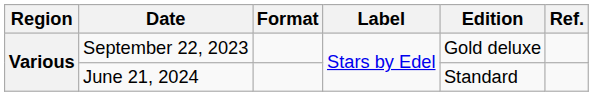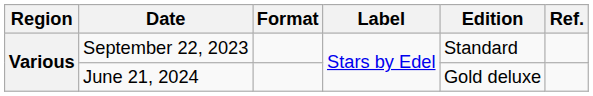(493, 47) Gold deluxe -> (481, 47) Standard
(481, 76) Standard -> (493, 76) Gold deluxe
